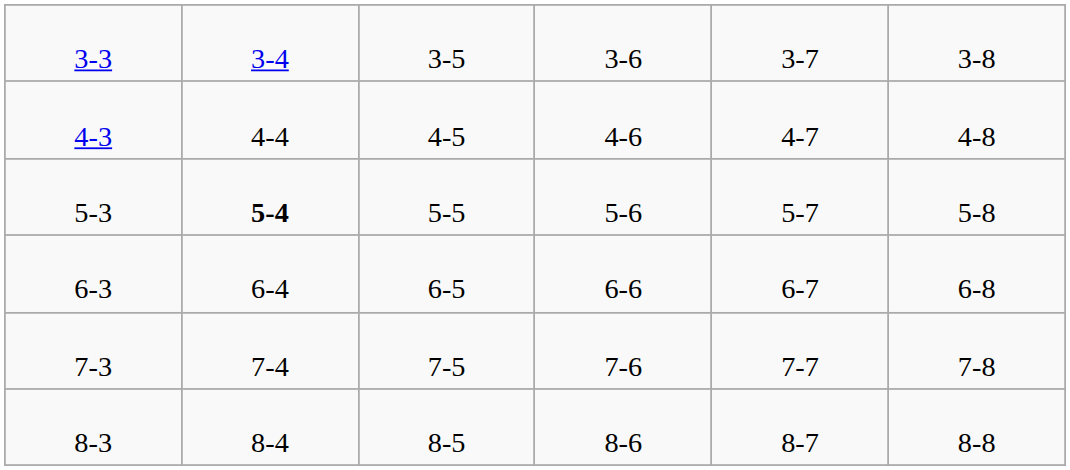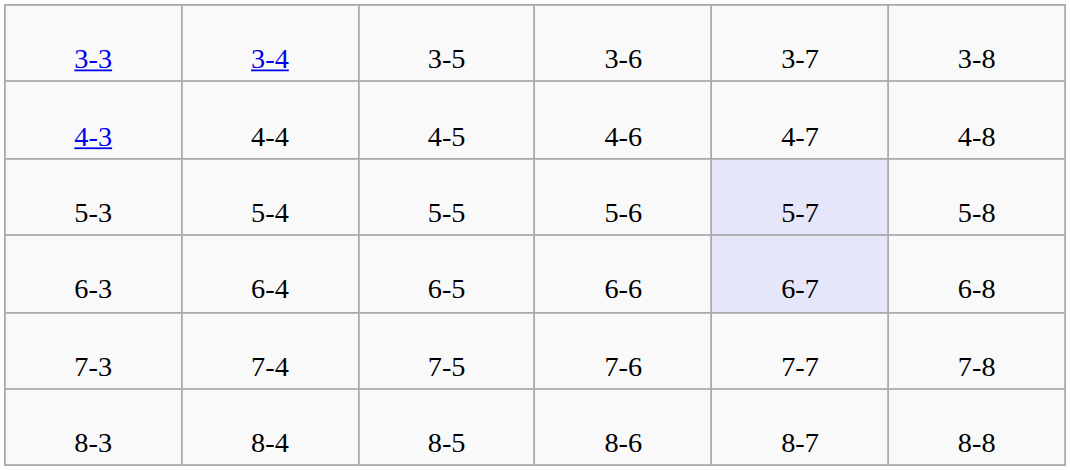(270, 212) bold -> (270, 212) normal
(800, 212) no background -> (800, 212) lavender background
(800, 289) no background -> (800, 289) lavender background
